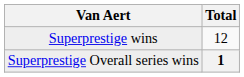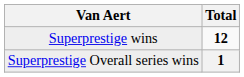(221, 38) normal -> (221, 38) bold
